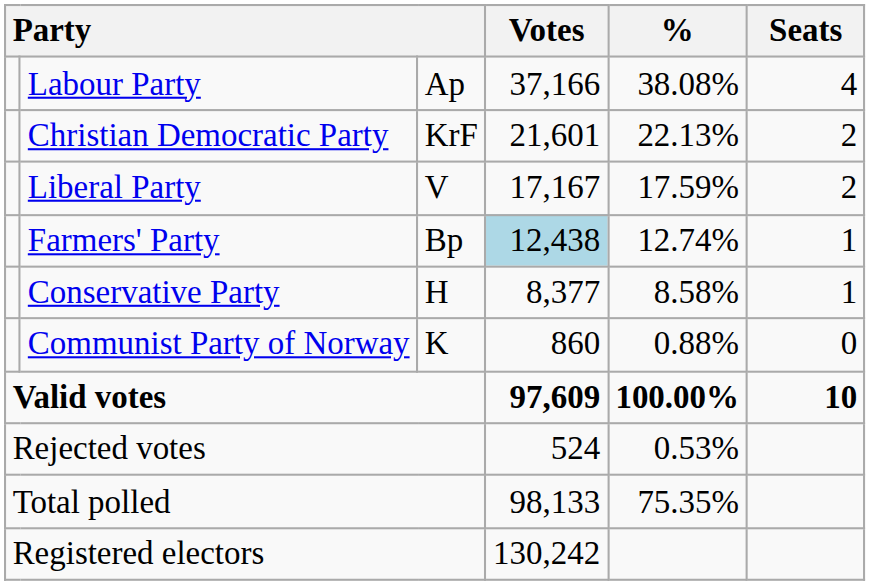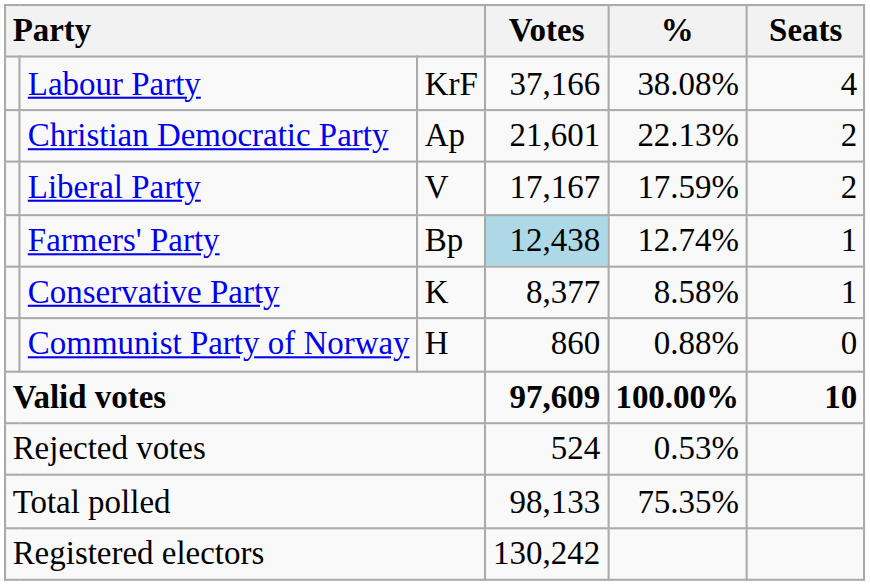(445, 82) Ap -> (451, 82) KrF
(451, 135) KrF -> (445, 135) Ap
(437, 291) H -> (437, 291) K
(437, 344) K -> (437, 344) H
